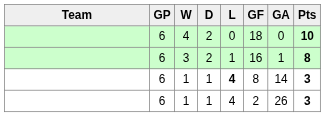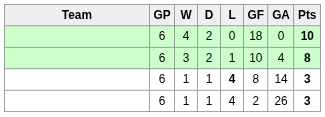(256, 58) 16 -> (256, 58) 10
(281, 58) 1 -> (281, 58) 4
